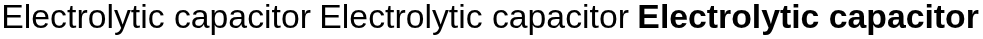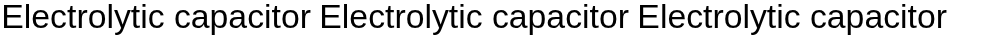(808, 17) bold -> (792, 17) normal
